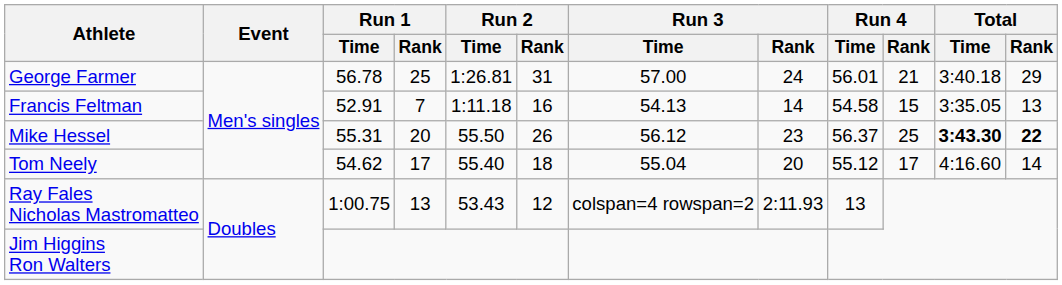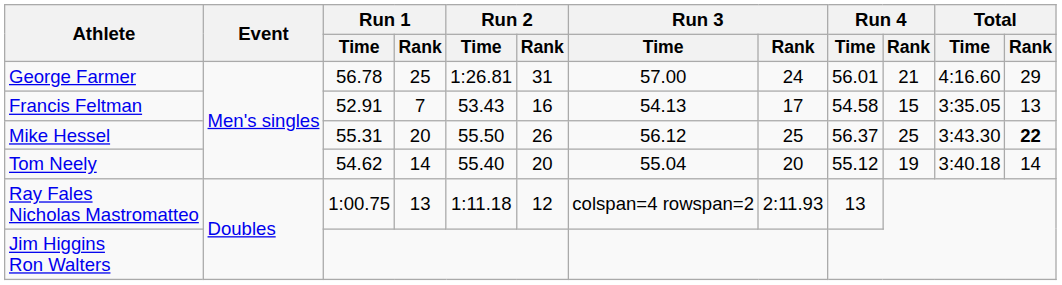(970, 77) 3:40.18 -> (970, 77) 4:16.60
(481, 106) 1:11.18 -> (481, 106) 53.43
(793, 106) 14 -> (793, 106) 17
(793, 135) 23 -> (793, 135) 25
(970, 135) bold -> (970, 135) normal
(420, 165) 17 -> (420, 165) 14
(542, 165) 18 -> (542, 165) 20
(908, 165) 17 -> (908, 165) 19
(970, 165) 4:16.60 -> (970, 165) 3:40.18
(481, 204) 53.43 -> (481, 204) 1:11.18
